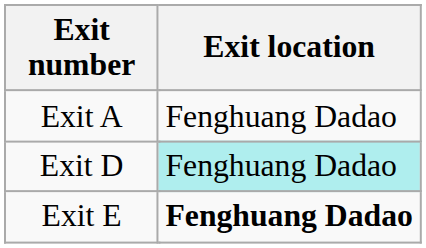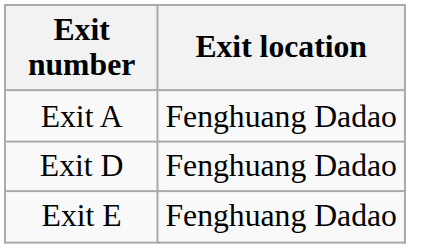(281, 165) paleturquoise background -> (281, 165) no background
(289, 215) bold -> (281, 215) normal
